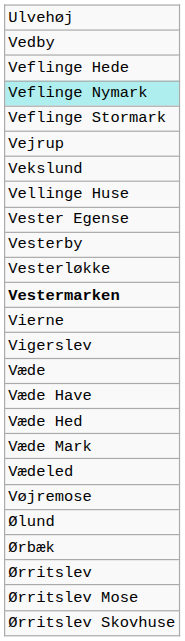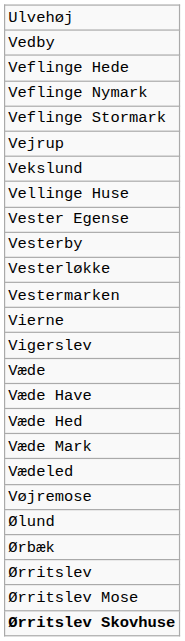(78, 93) paleturquoise background -> (78, 93) no background
(64, 295) bold -> (64, 295) normal
(92, 623) normal -> (92, 623) bold
